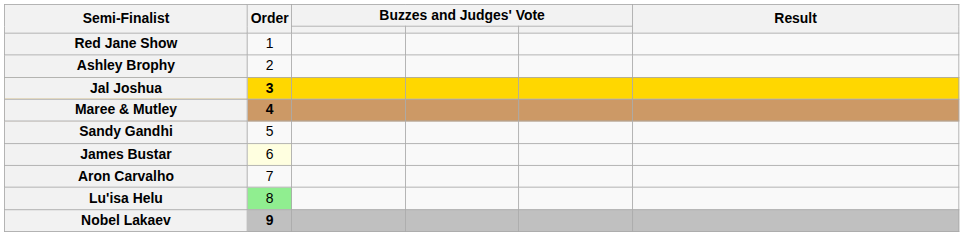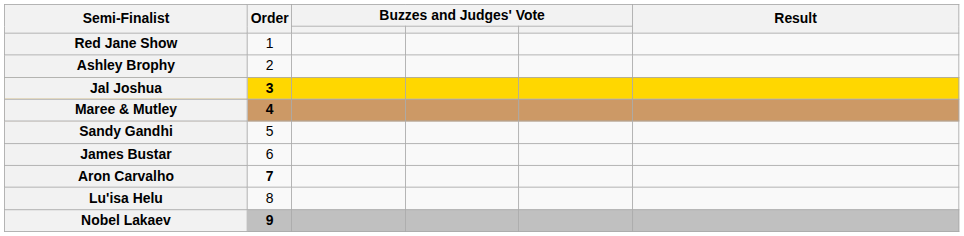(270, 154) lightyellow background -> (270, 154) no background
(270, 176) normal -> (270, 176) bold
(270, 198) lightgreen background -> (270, 198) no background
